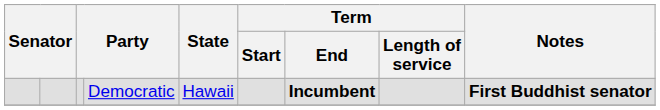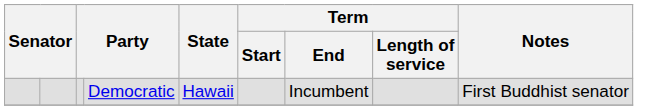(332, 91) bold -> (329, 91) normal
(560, 91) bold -> (546, 91) normal
